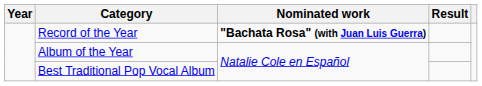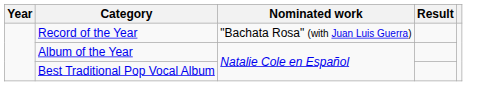(323, 33) bold -> (316, 33) normal
